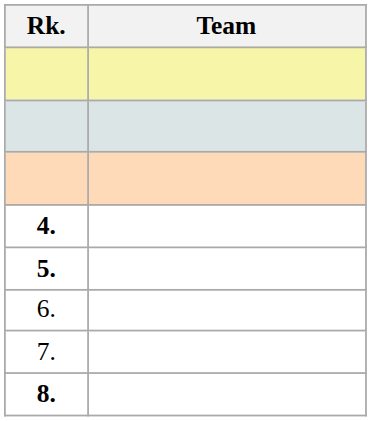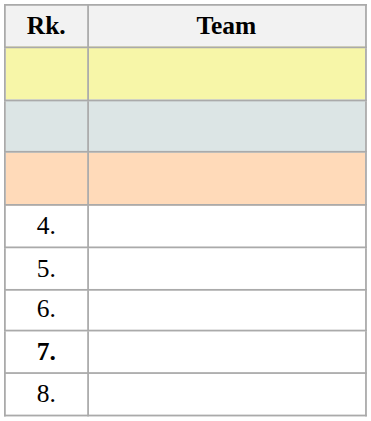(46, 225) bold -> (46, 225) normal
(46, 267) bold -> (46, 267) normal
(46, 352) normal -> (46, 352) bold
(46, 394) bold -> (46, 394) normal
